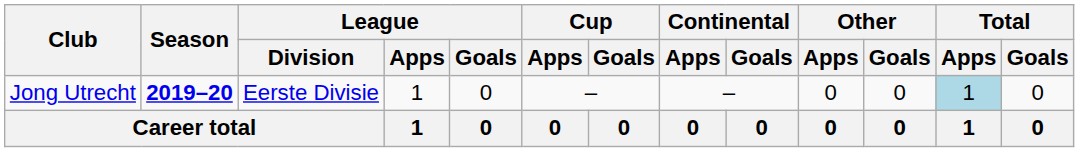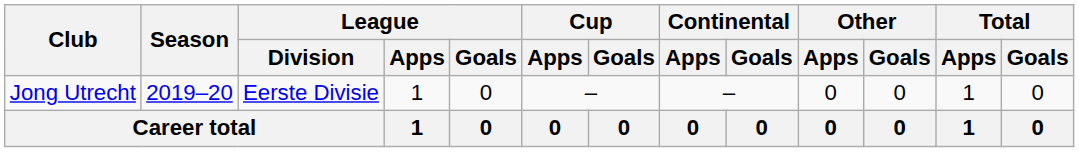(189, 92) bold -> (189, 92) normal
(969, 92) lightblue background -> (969, 92) no background
